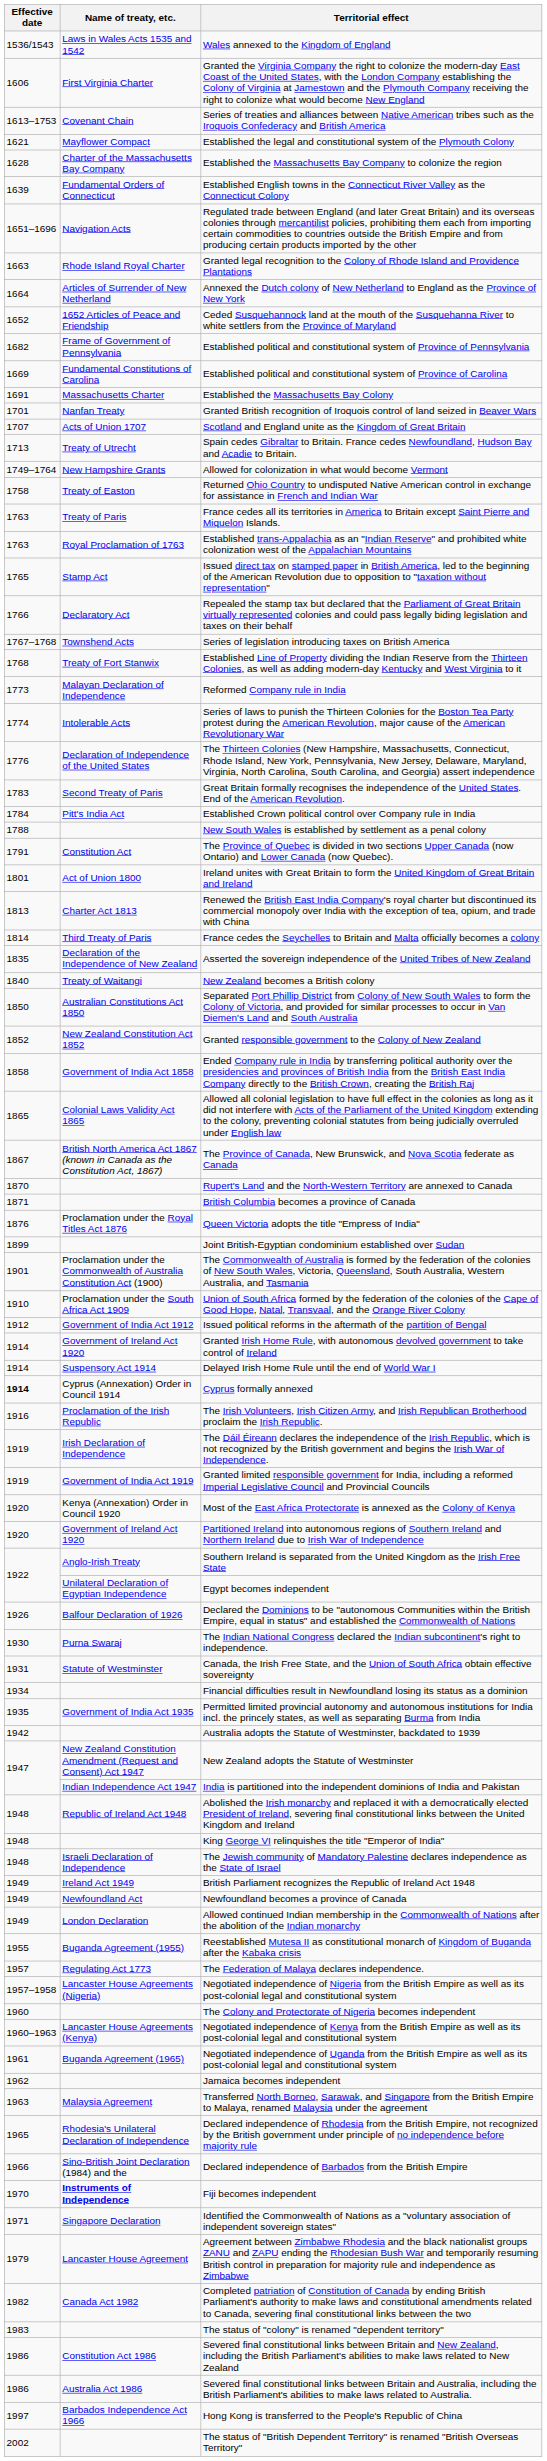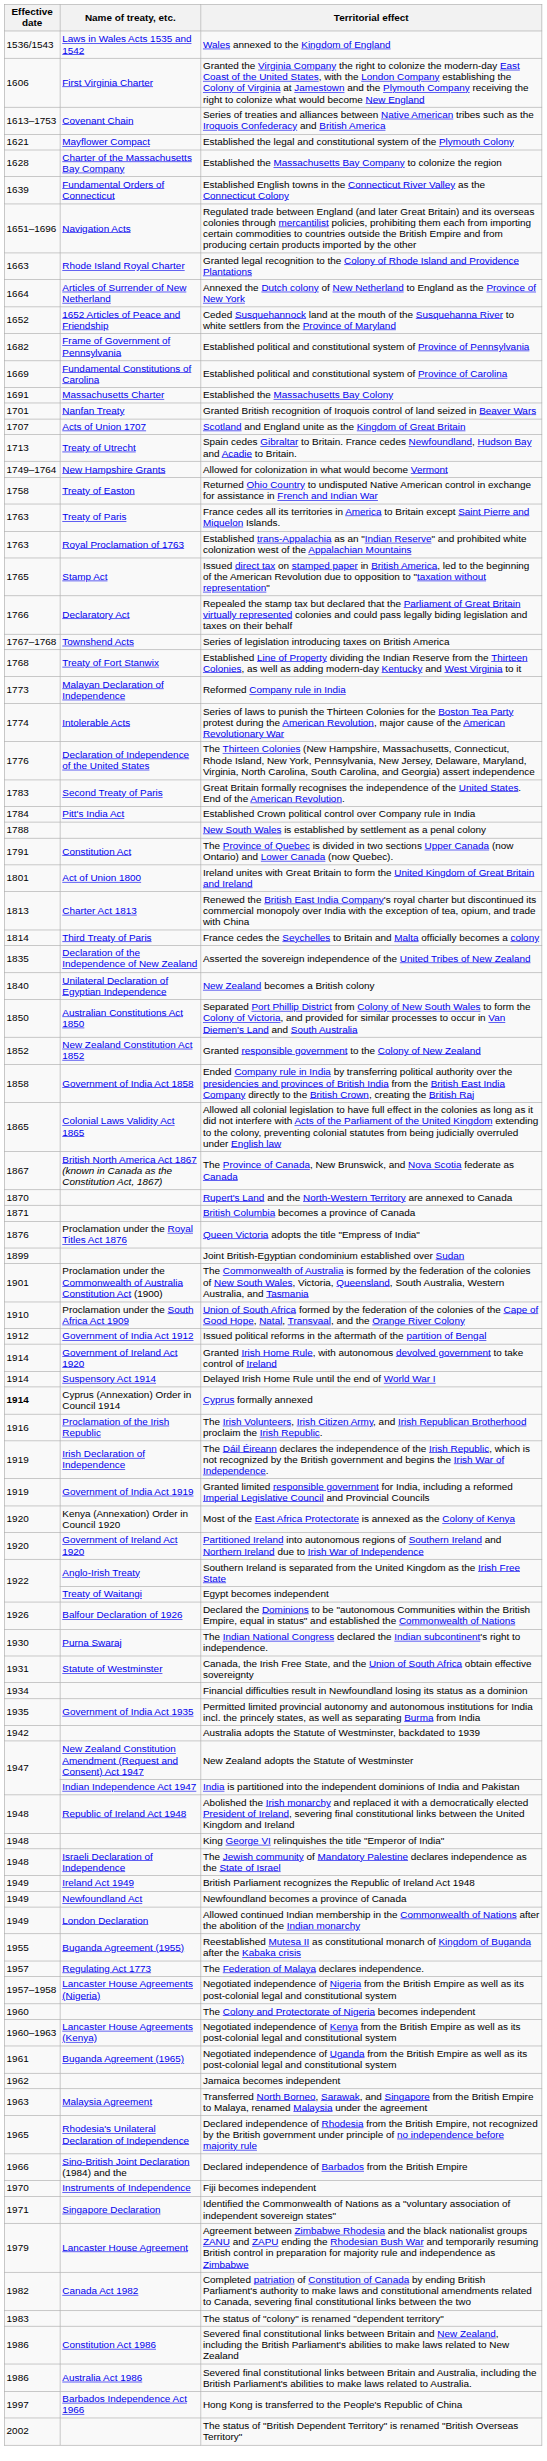(102, 980) Treaty of Waitangi -> (115, 986) Unilateral Declaration of Egyptian Independence
(115, 1588) Unilateral Declaration of Egyptian Independence -> (102, 1594) Treaty of Waitangi
(97, 2194) bold -> (127, 2188) normal
